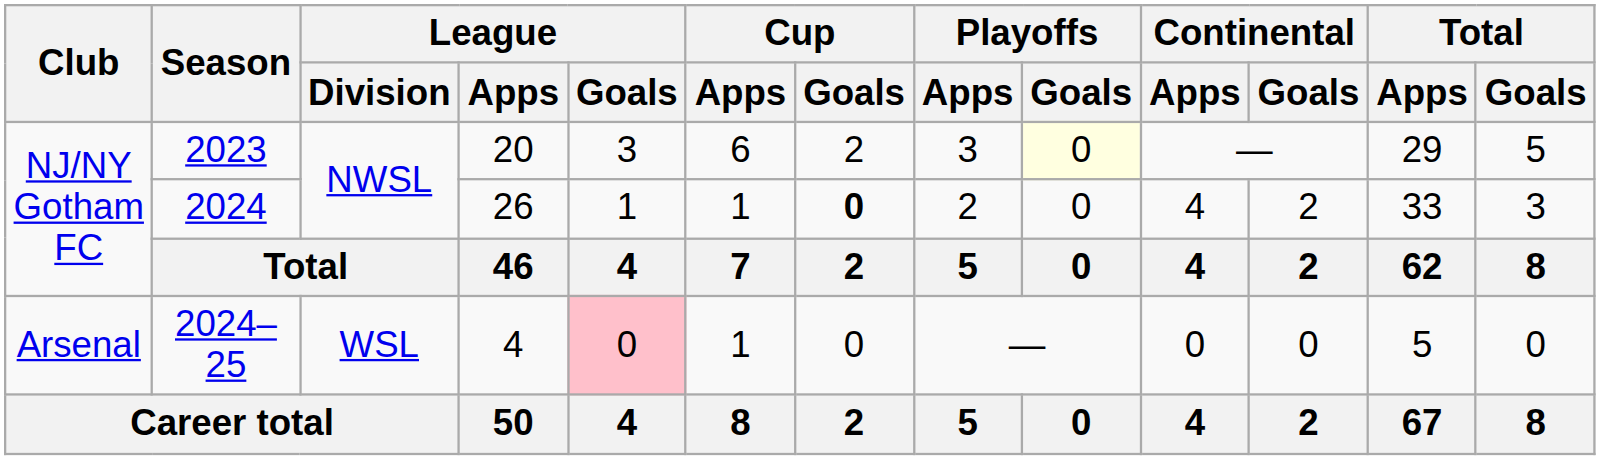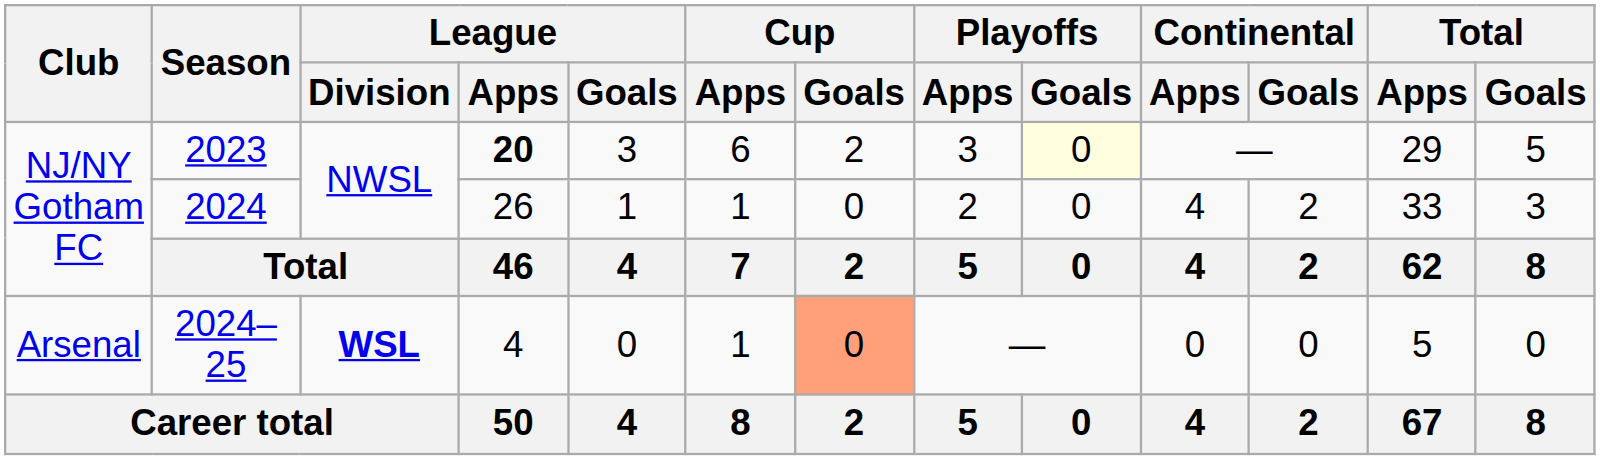(513, 149) normal -> (513, 149) bold
(854, 207) bold -> (854, 207) normal
(379, 344) normal -> (379, 344) bold
(627, 344) pink background -> (627, 344) no background
(854, 344) no background -> (854, 344) lightsalmon background
